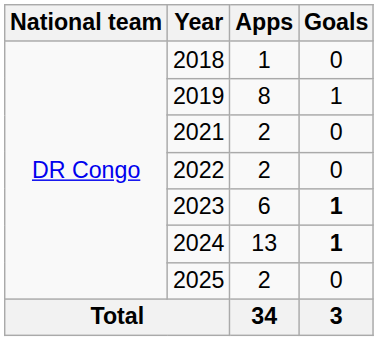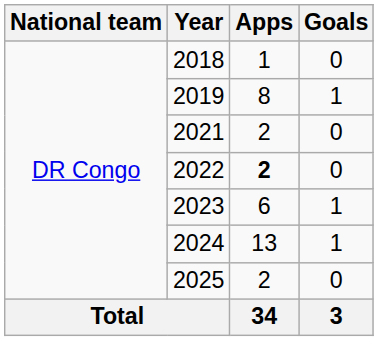(264, 170) normal -> (264, 170) bold
(336, 206) bold -> (336, 206) normal
(336, 243) bold -> (336, 243) normal
